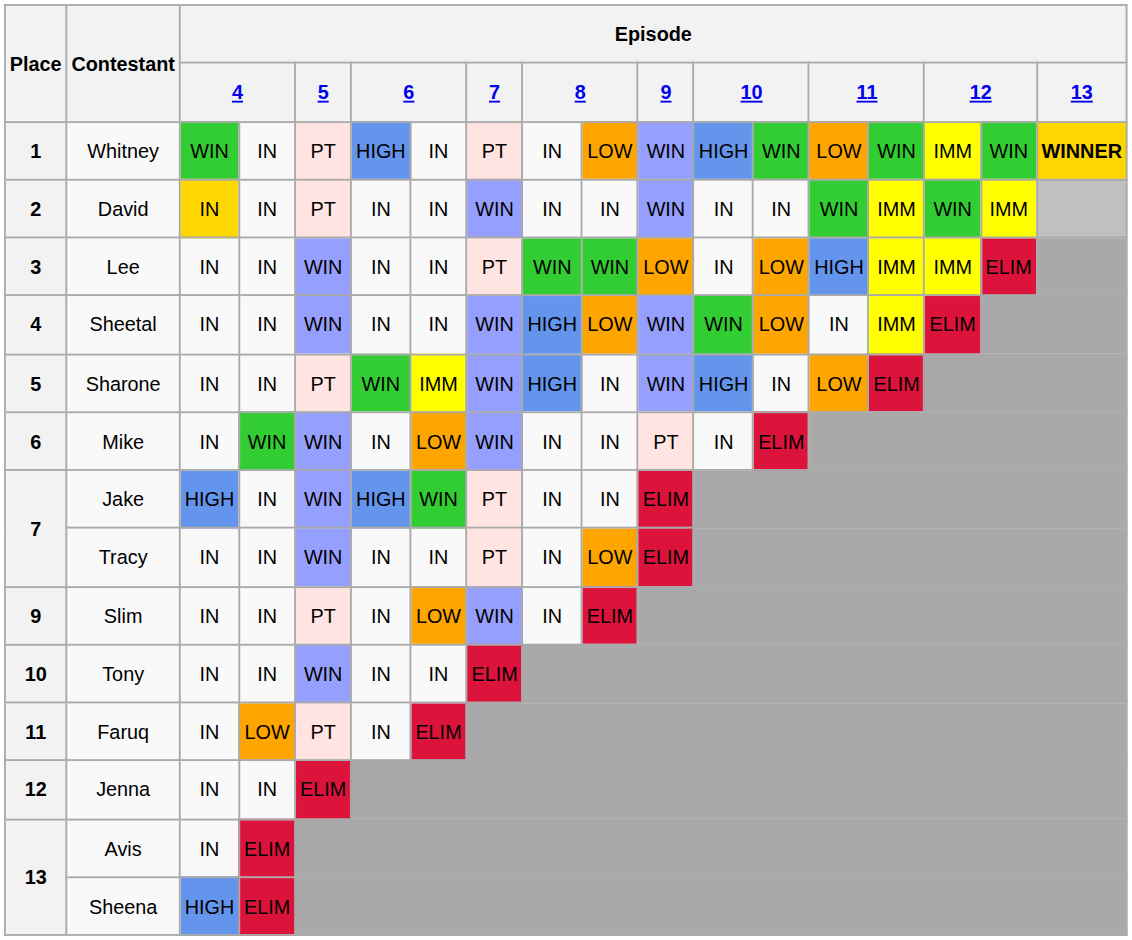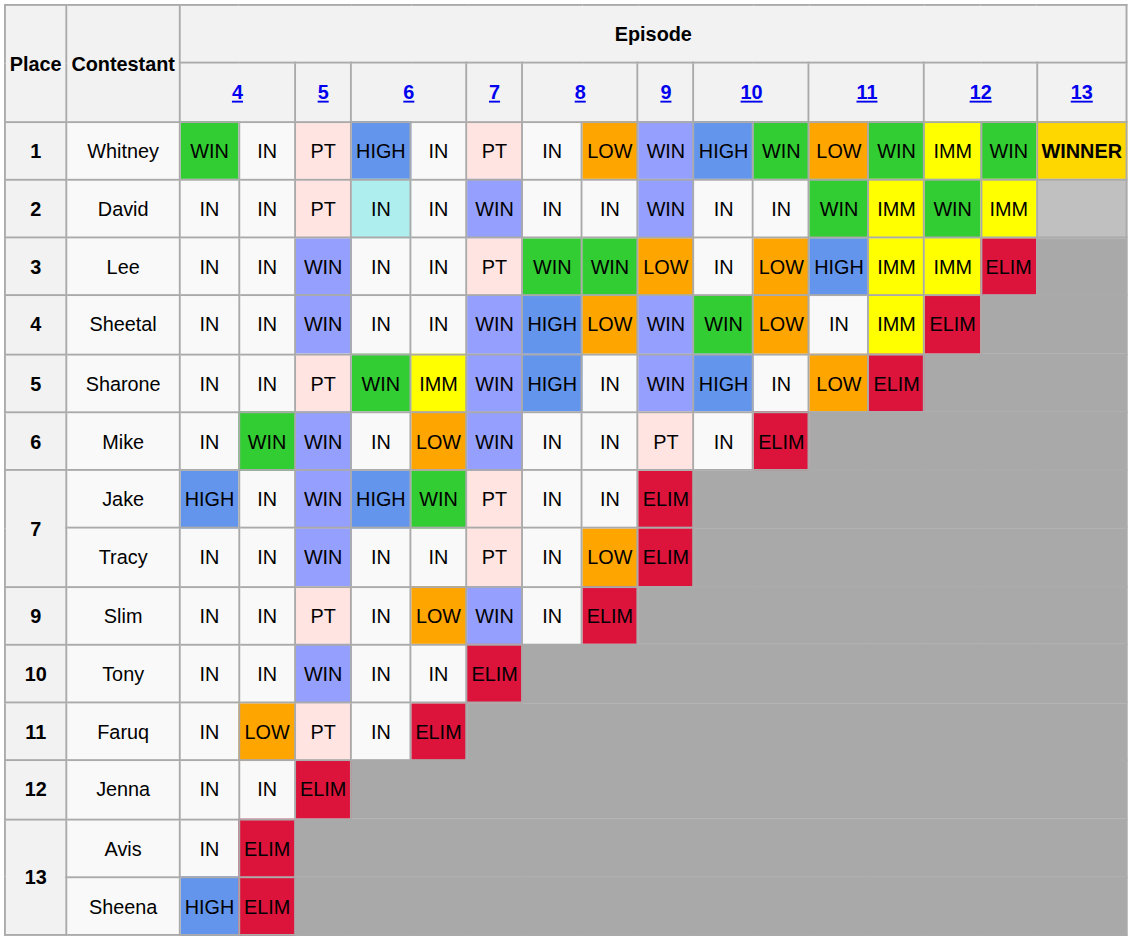(209, 208) gold background -> (209, 208) no background
(381, 208) no background -> (381, 208) paleturquoise background
